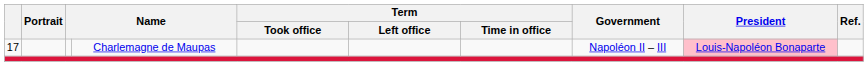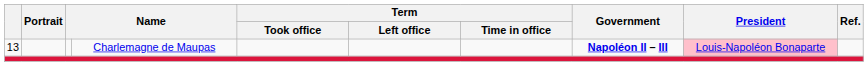(13, 47) 17 -> (13, 47) 13
(628, 47) normal -> (628, 47) bold
